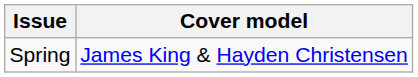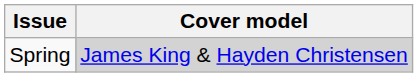(244, 54) no background -> (244, 54) lightgrey background
